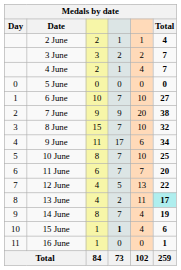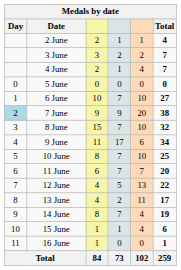(16, 113) no background -> (16, 113) lightblue background
(165, 200) paleturquoise background -> (165, 200) no background
(119, 229) bold -> (119, 229) normal
